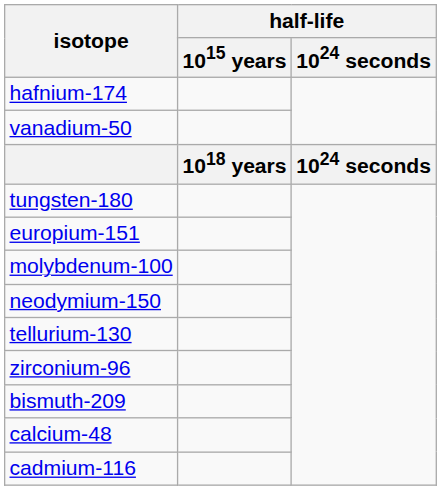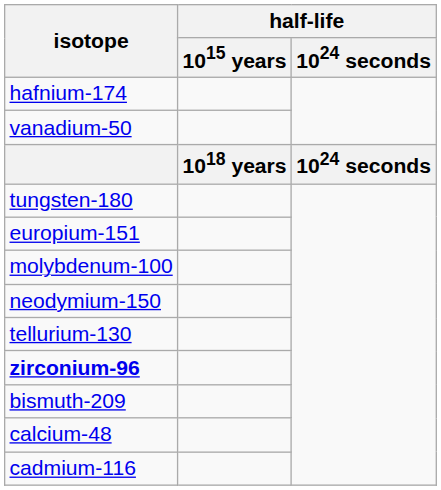(70, 367) normal -> (75, 367) bold
